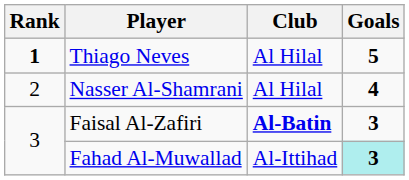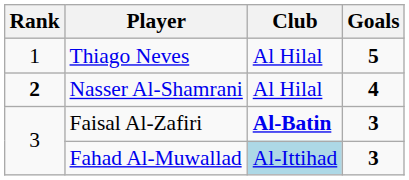(35, 55) bold -> (35, 55) normal
(35, 89) normal -> (35, 89) bold
(295, 157) no background -> (295, 157) lightblue background
(373, 157) paleturquoise background -> (373, 157) no background
